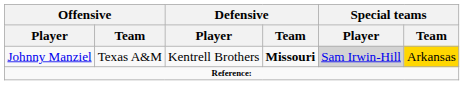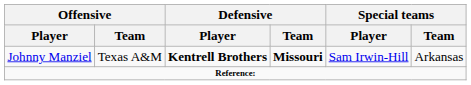(214, 56) normal -> (218, 56) bold
(361, 56) lightgrey background -> (369, 56) no background
(431, 56) gold background -> (439, 56) no background
